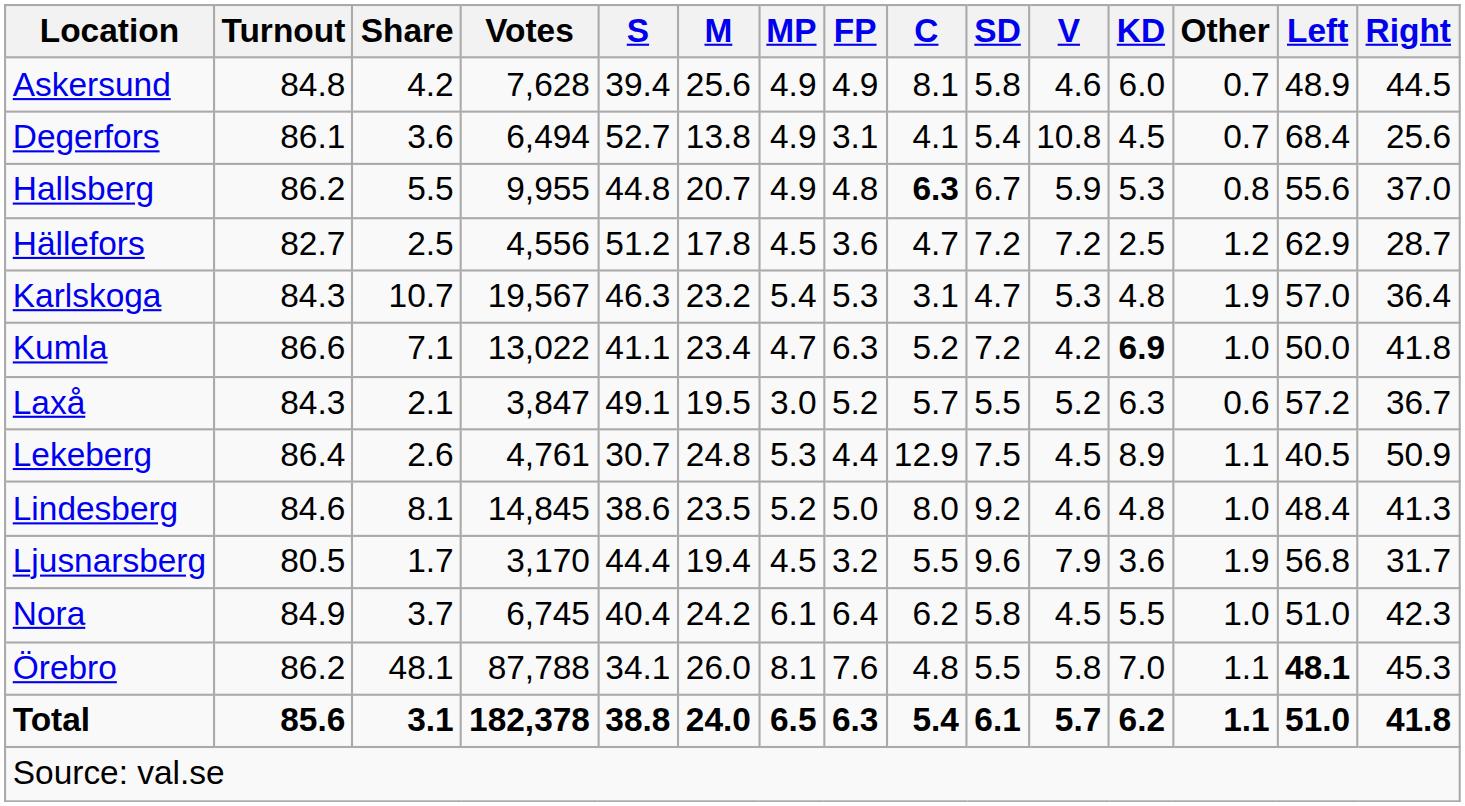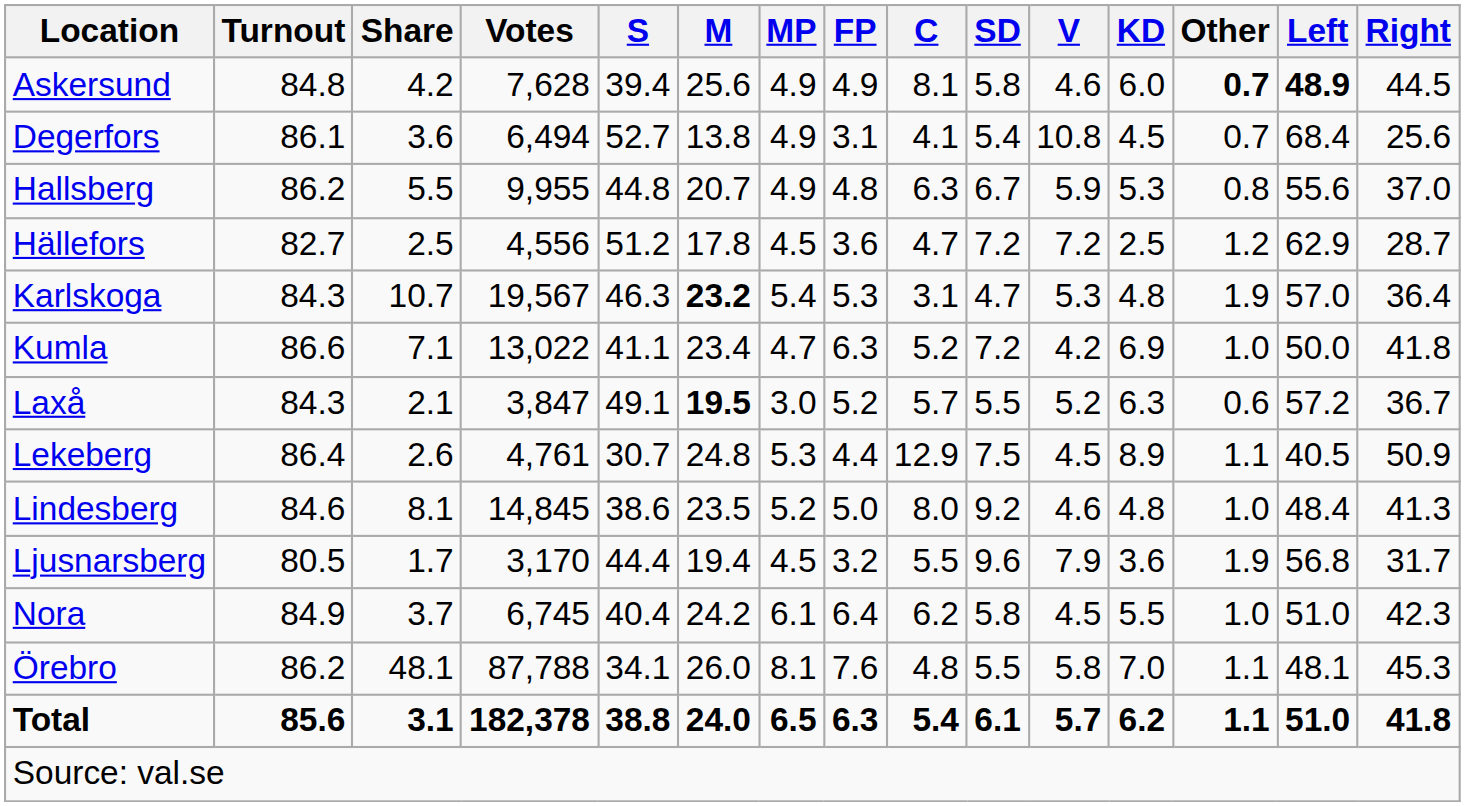(1246, 84) normal -> (1246, 84) bold
(1318, 84) normal -> (1318, 84) bold
(936, 190) bold -> (936, 190) normal
(718, 296) normal -> (718, 296) bold
(1142, 349) bold -> (1142, 349) normal
(718, 402) normal -> (718, 402) bold
(1318, 667) bold -> (1318, 667) normal
